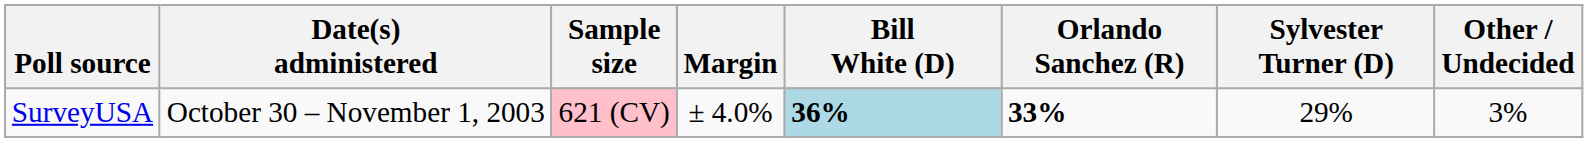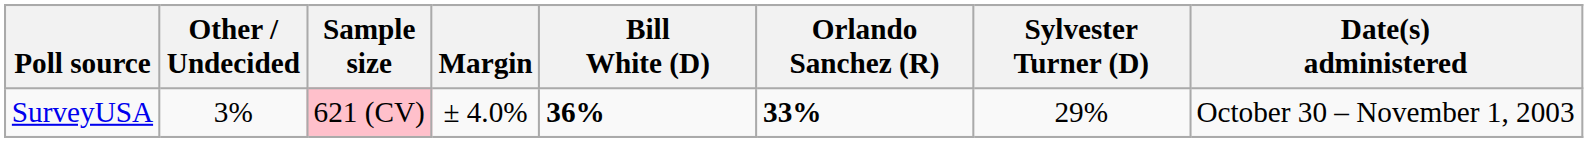columns swapped: (356, 46) <-> (1508, 46)
(821, 111) lightblue background -> (576, 111) no background
